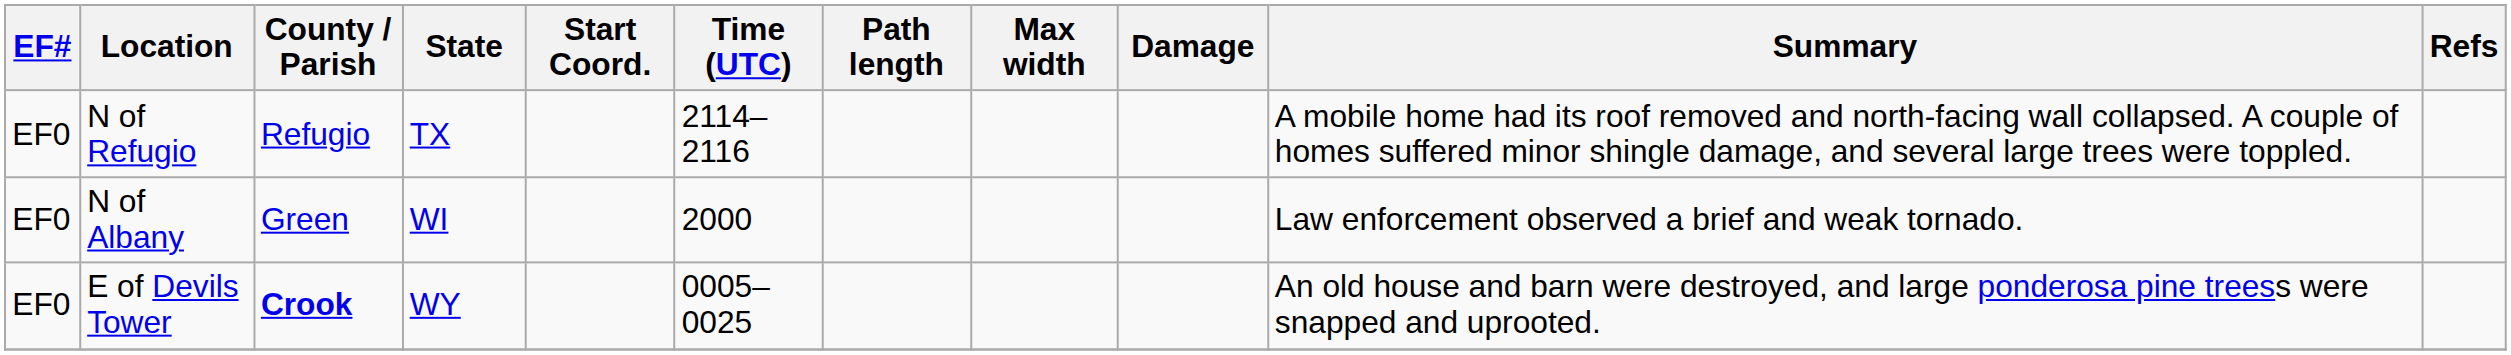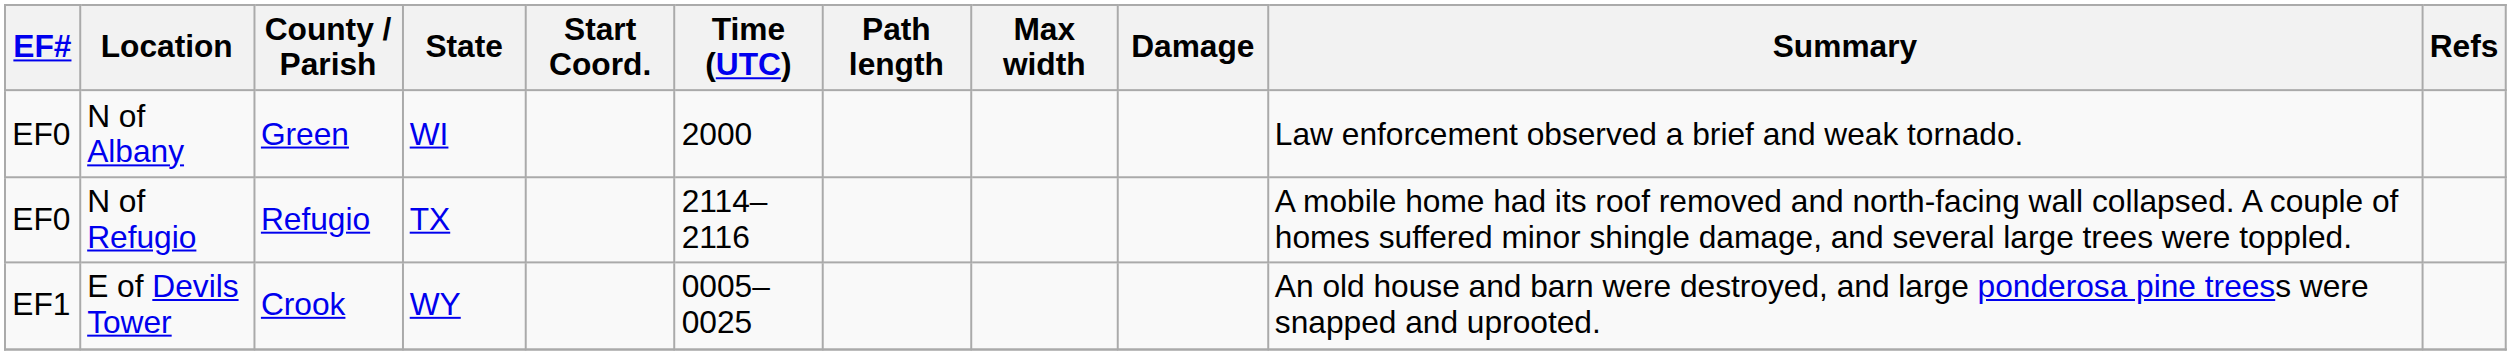rows swapped: (136, 219) <-> (142, 133)
(41, 305) EF0 -> (41, 305) EF1
(307, 305) bold -> (303, 305) normal
